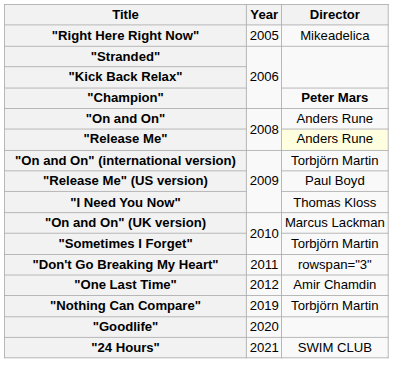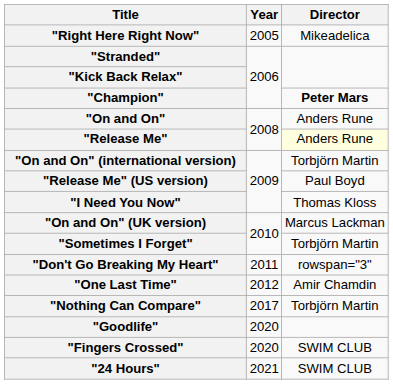(264, 306) 2019 -> (264, 306) 2017
+ row: (126, 347)
